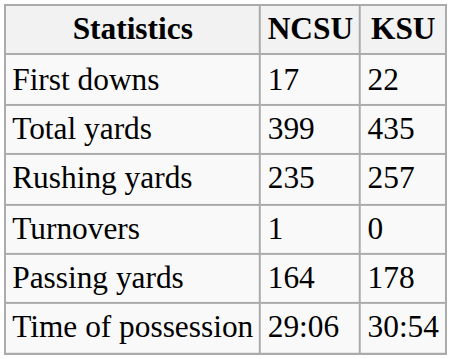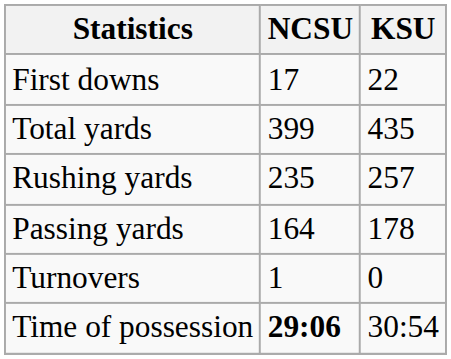rows swapped: (98, 278) <-> (76, 228)
(303, 327) normal -> (304, 327) bold
